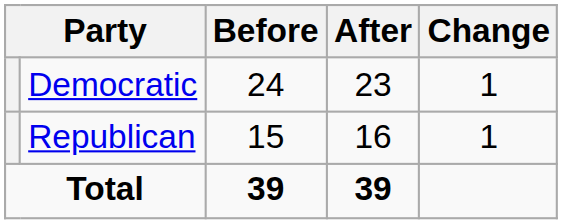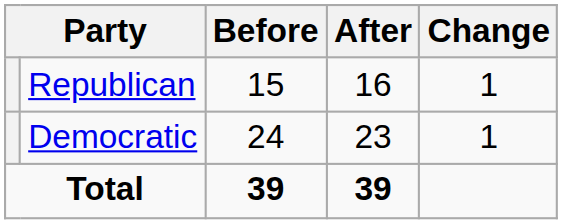rows swapped: (113, 84) <-> (112, 137)
